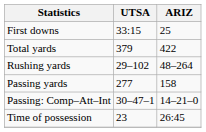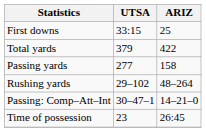rows swapped: (39, 65) <-> (37, 83)
